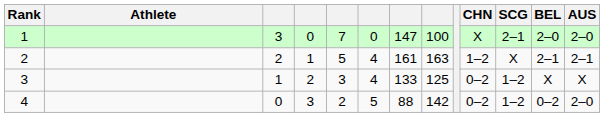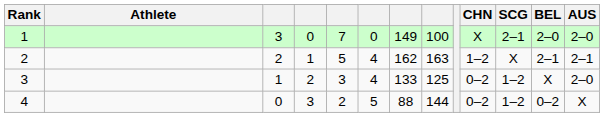(406, 36) 147 -> (406, 36) 149
(406, 58) 161 -> (406, 58) 162
(582, 79) X -> (582, 79) 2–0
(437, 101) 142 -> (437, 101) 144
(582, 101) 2–0 -> (582, 101) X
